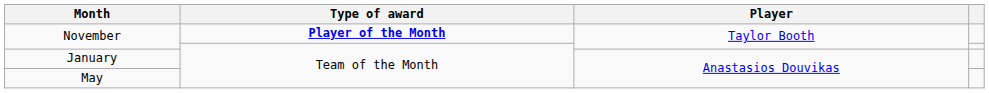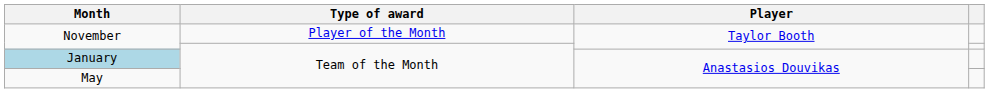(377, 34) bold -> (377, 34) normal
(92, 59) no background -> (92, 59) lightblue background
